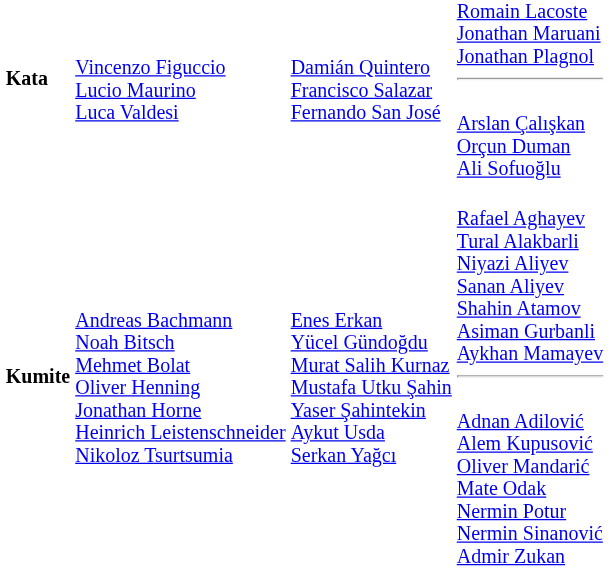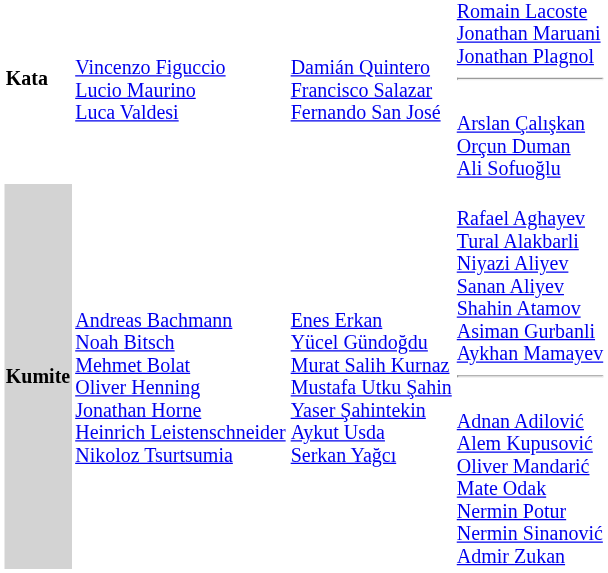(38, 376) no background -> (38, 376) lightgrey background
